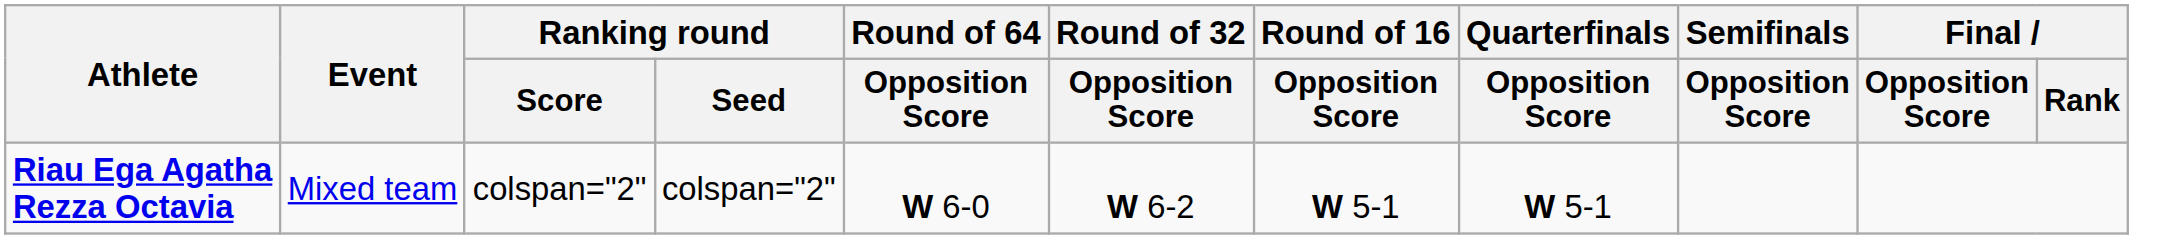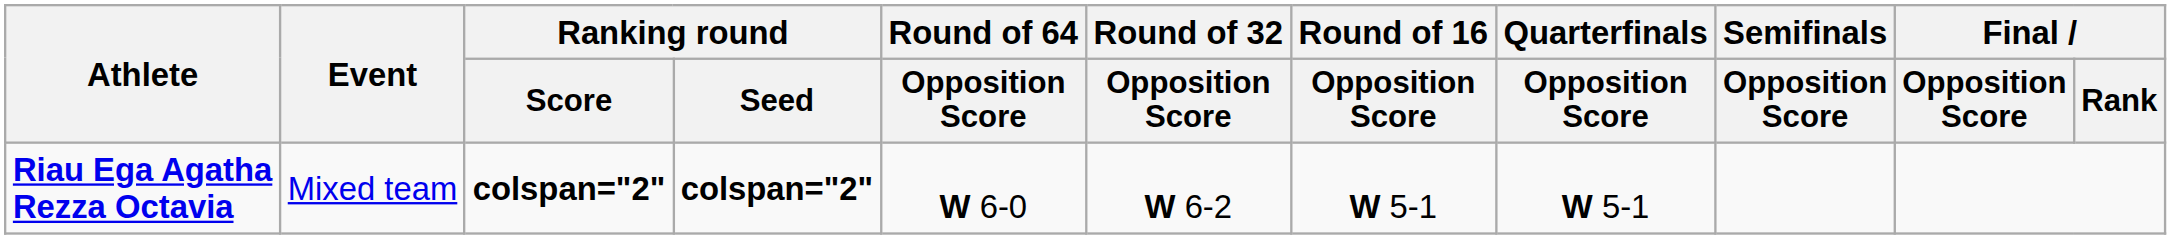(560, 188) normal -> (569, 188) bold
(749, 188) normal -> (777, 188) bold
